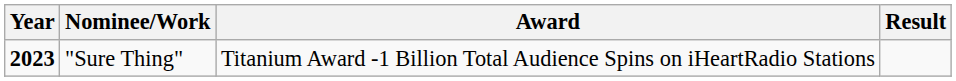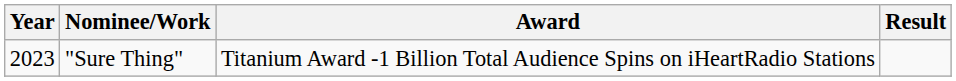(32, 57) bold -> (32, 57) normal
